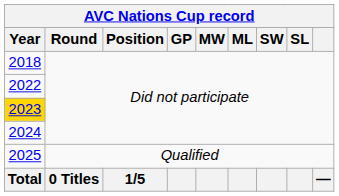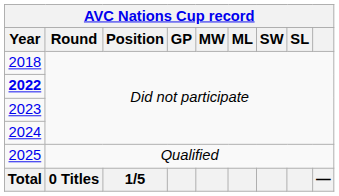(25, 86) normal -> (25, 86) bold
(25, 109) gold background -> (25, 109) no background
